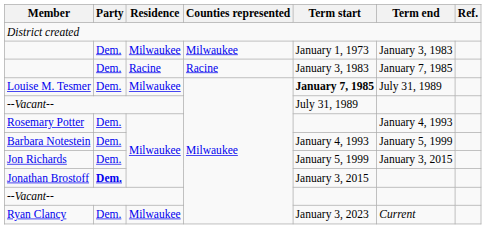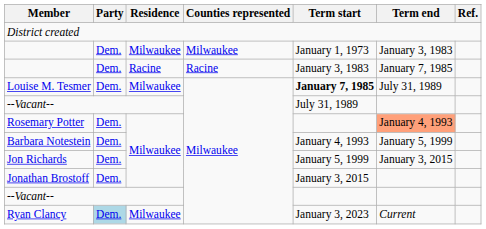(416, 123) no background -> (416, 123) lightsalmon background
(109, 178) bold -> (109, 178) normal
(109, 214) no background -> (109, 214) lightblue background
